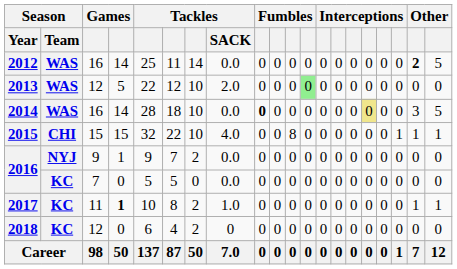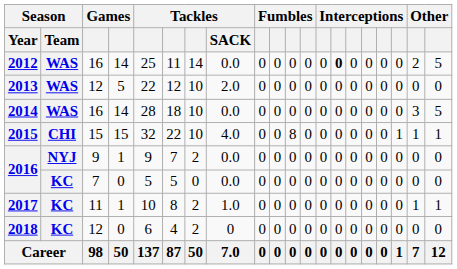(339, 63) normal -> (339, 63) bold
(416, 63) bold -> (416, 63) normal
(308, 87) lightgreen background -> (308, 87) no background
(262, 110) bold -> (262, 110) normal
(369, 110) khaki background -> (369, 110) no background
(121, 205) bold -> (121, 205) normal
